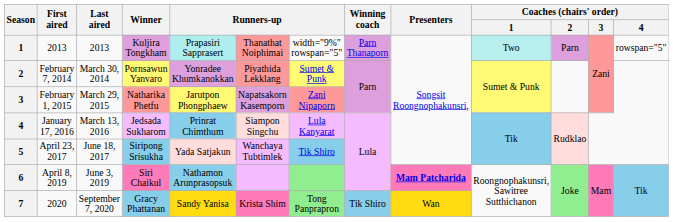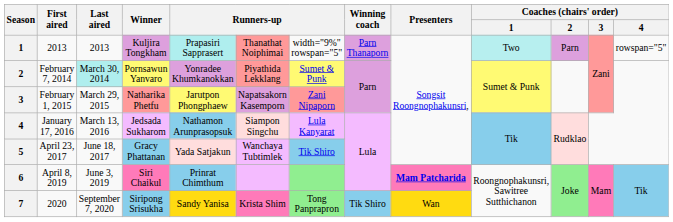(99, 74) no background -> (99, 74) paleturquoise background
(203, 126) Prinrat Chimthum -> (203, 126) Nathamon Arunprasopsuk
(146, 152) Siripong Srisukha -> (146, 152) Gracy Phattanan
(203, 178) Nathamon Arunprasopsuk -> (203, 178) Prinrat Chimthum
(146, 204) Gracy Phattanan -> (146, 204) Siripong Srisukha
